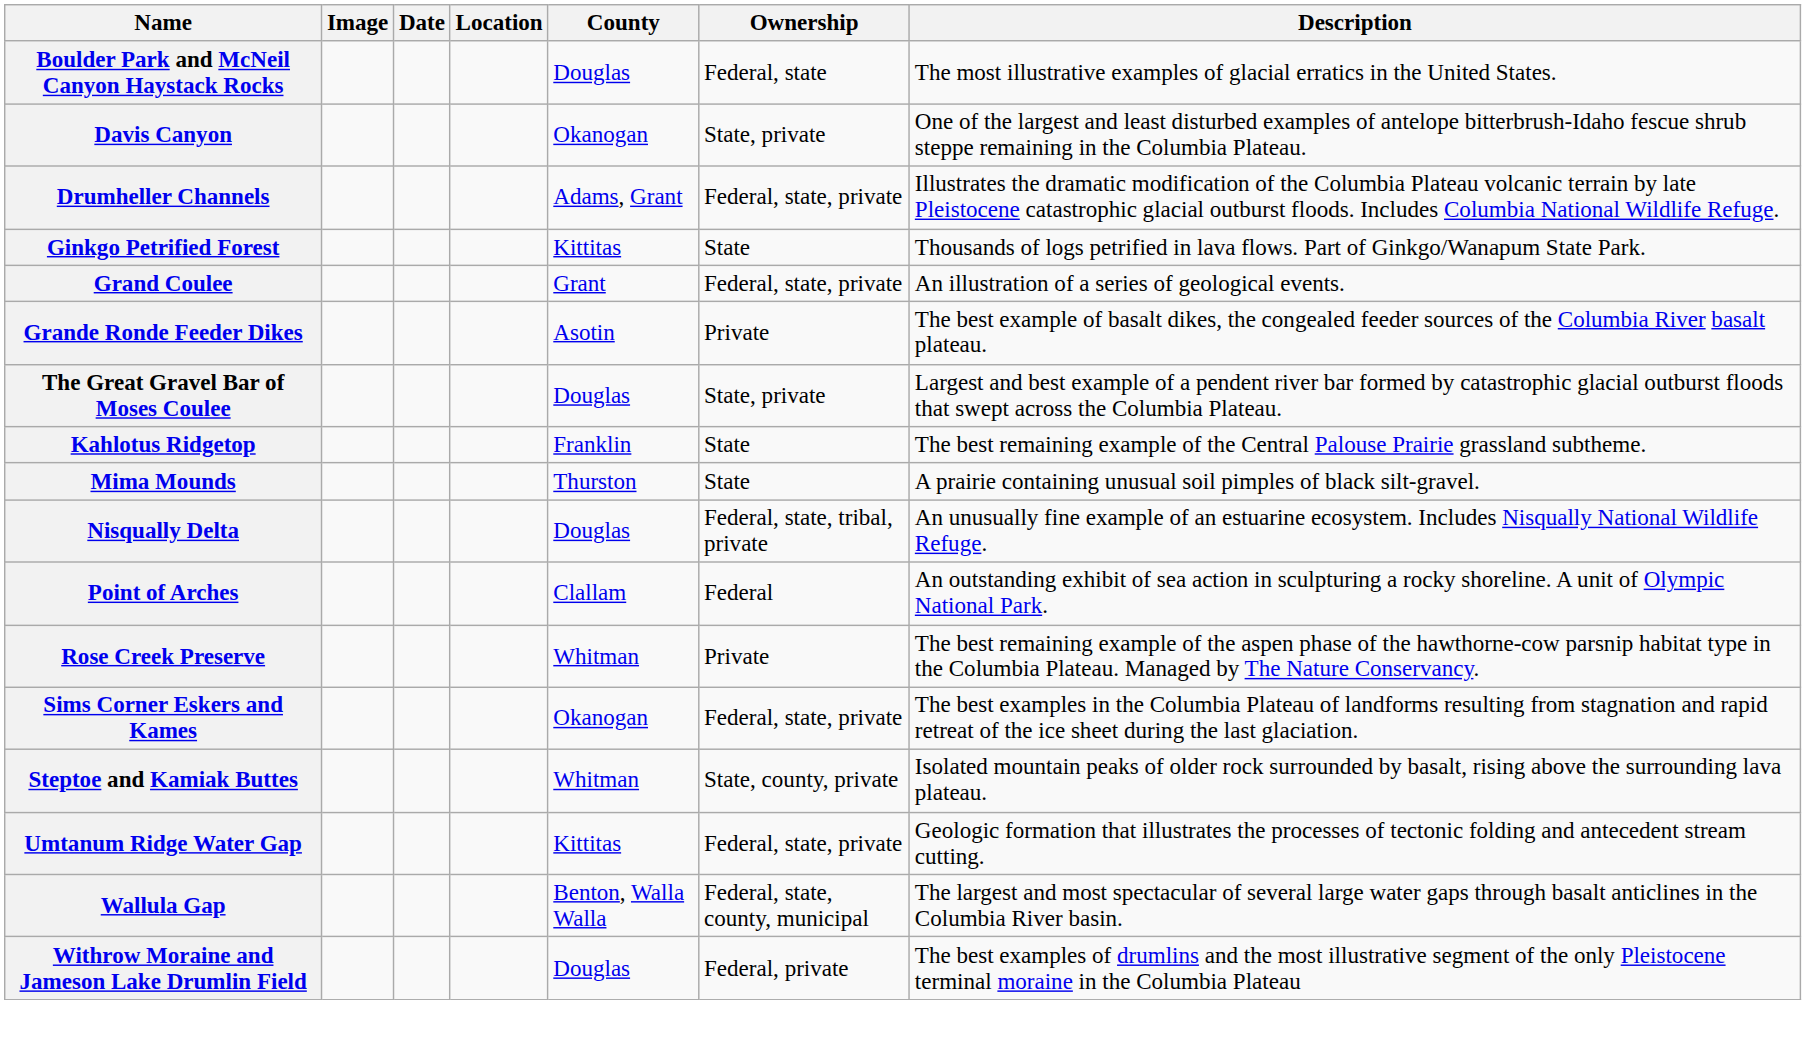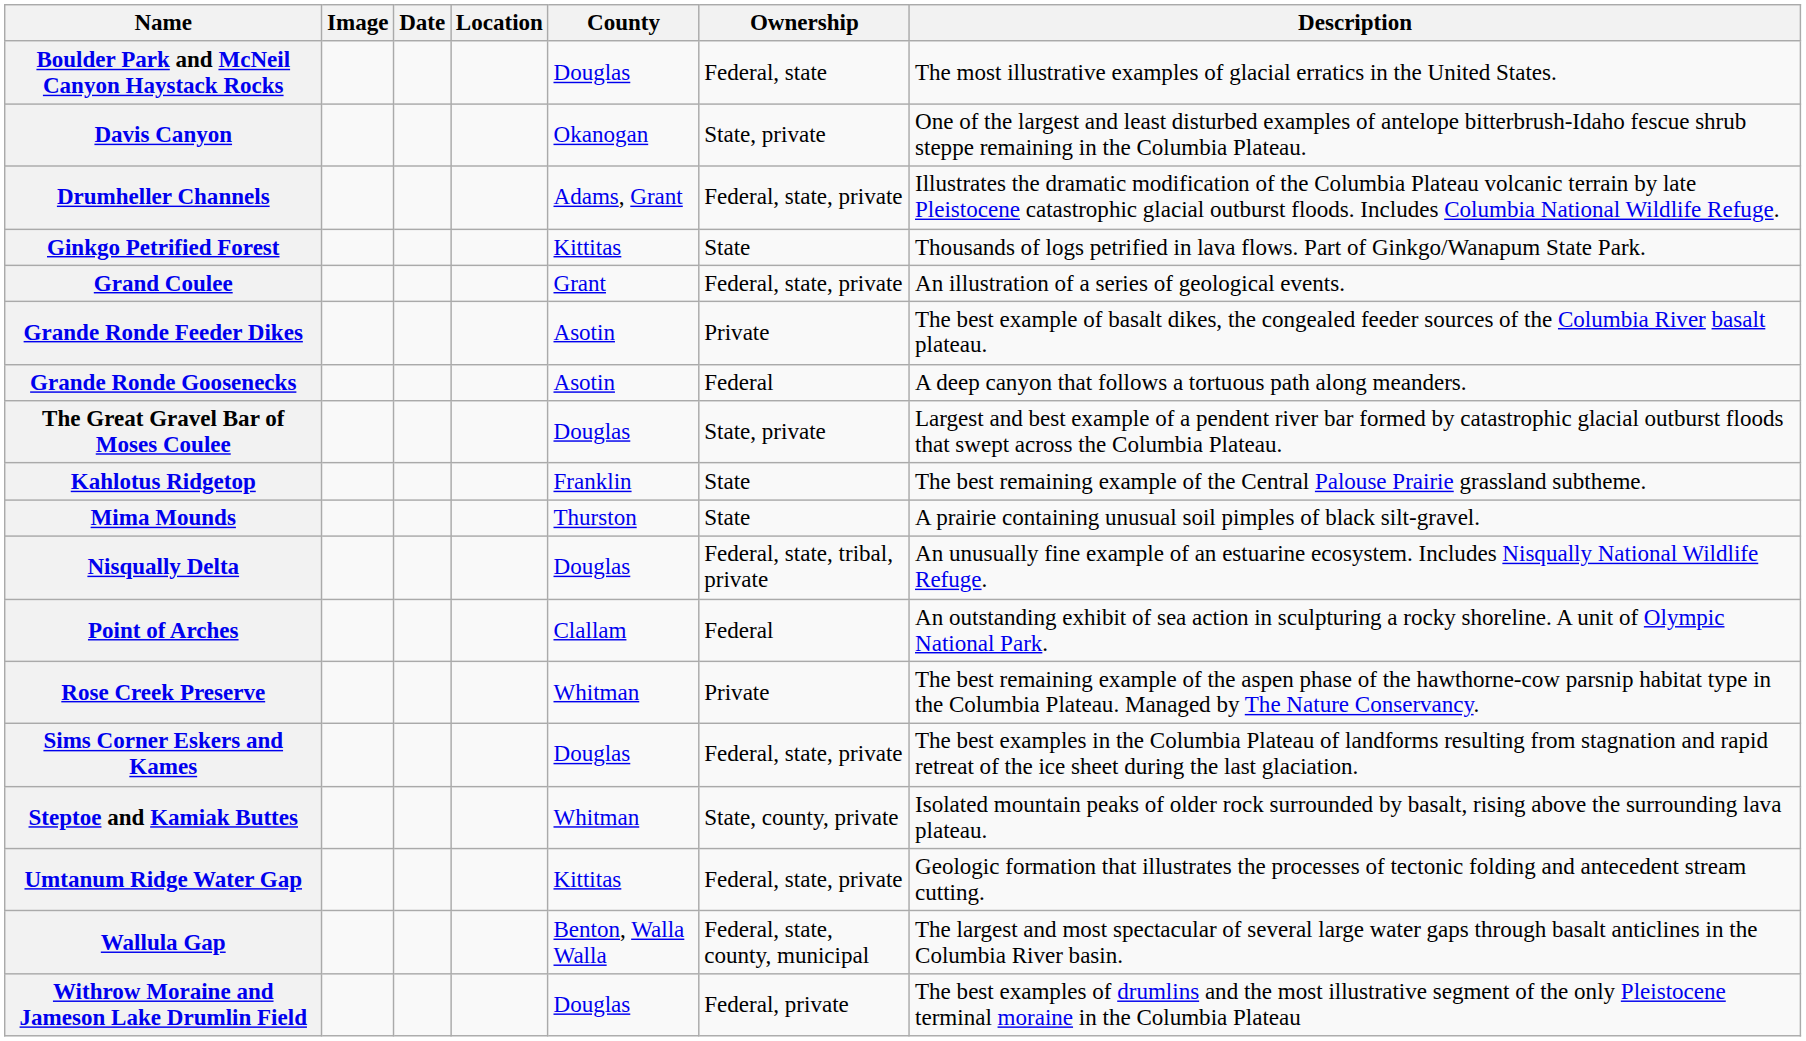+ row: (163, 382)
(601, 718) Okanogan -> (592, 754) Douglas
